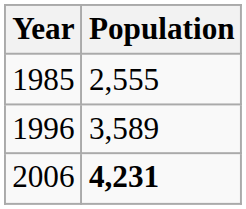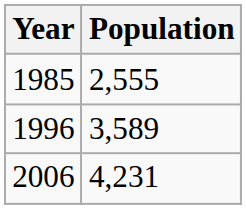(124, 177) bold -> (124, 177) normal
